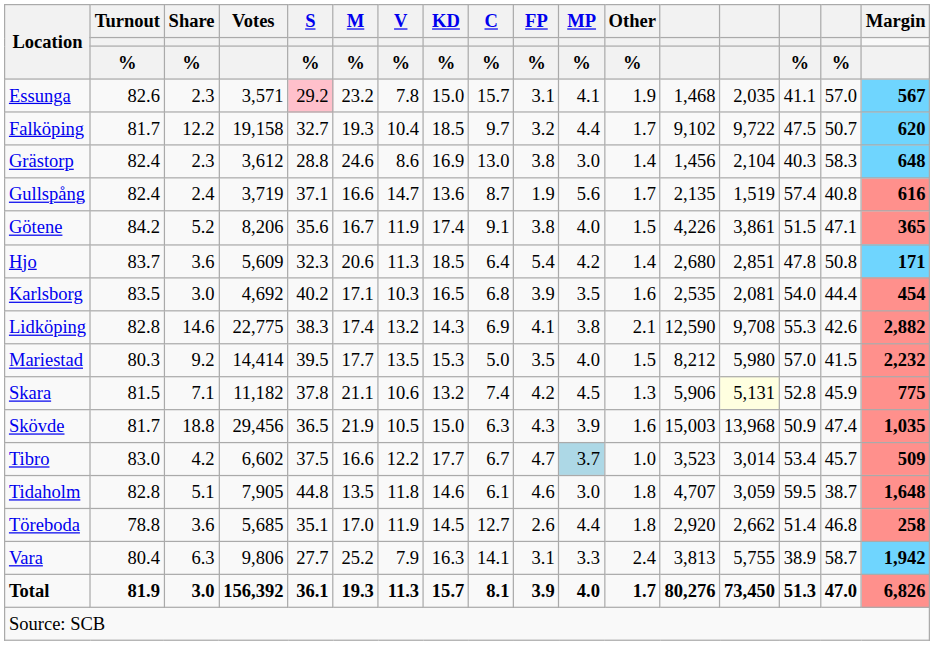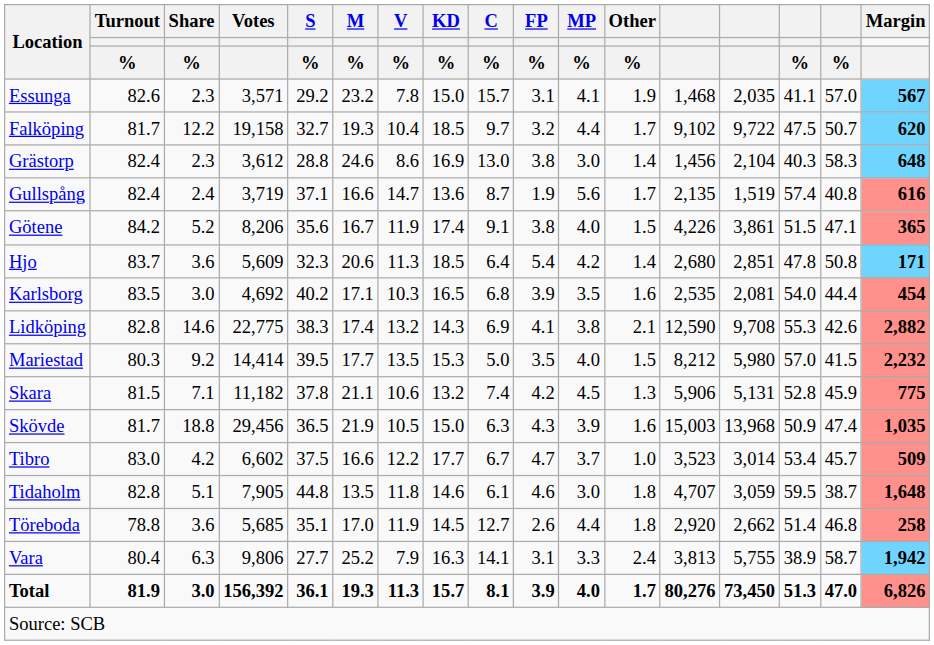(312, 95) pink background -> (312, 95) no background
(754, 392) lightyellow background -> (754, 392) no background
(588, 459) lightblue background -> (588, 459) no background
